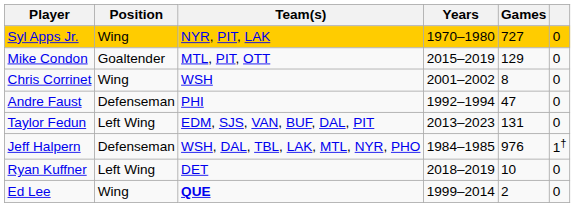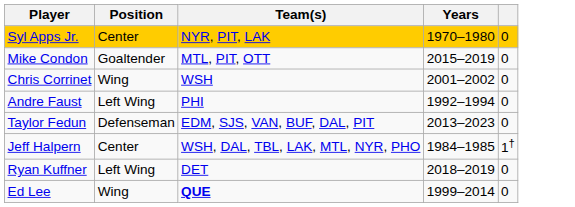- column: (524, 15)
(113, 36) Wing -> (118, 36) Center
(136, 101) Defenseman -> (126, 101) Left Wing
(126, 123) Left Wing -> (136, 123) Defenseman
(136, 146) Defenseman -> (118, 146) Center
